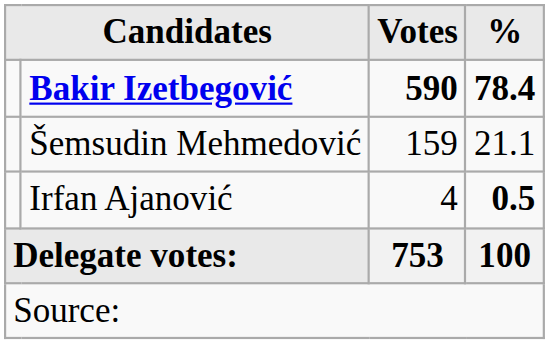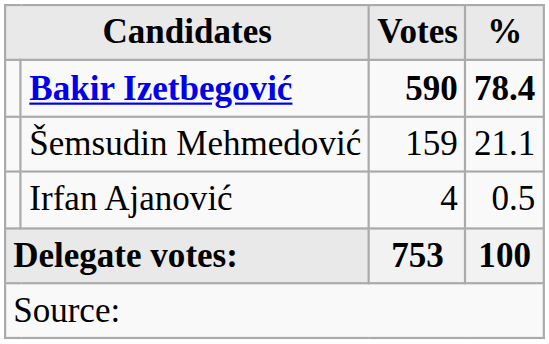(513, 198) bold -> (513, 198) normal
